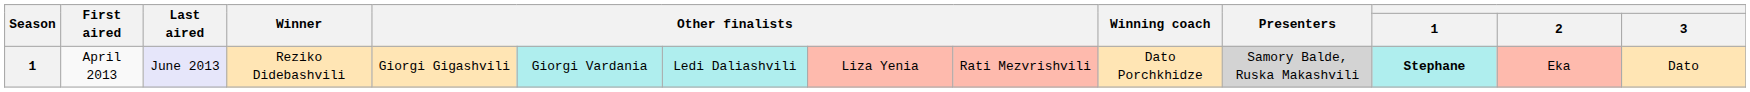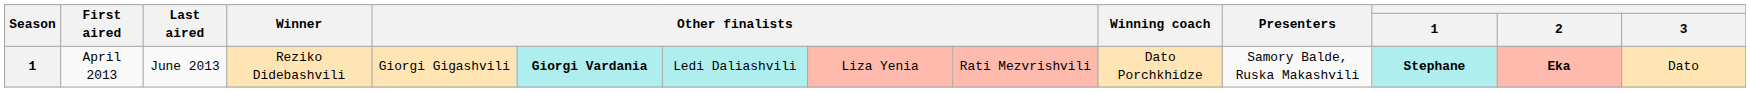(185, 66) lavender background -> (185, 66) no background
(590, 66) normal -> (590, 66) bold
(1297, 66) lightgrey background -> (1297, 66) no background
(1559, 66) normal -> (1559, 66) bold
